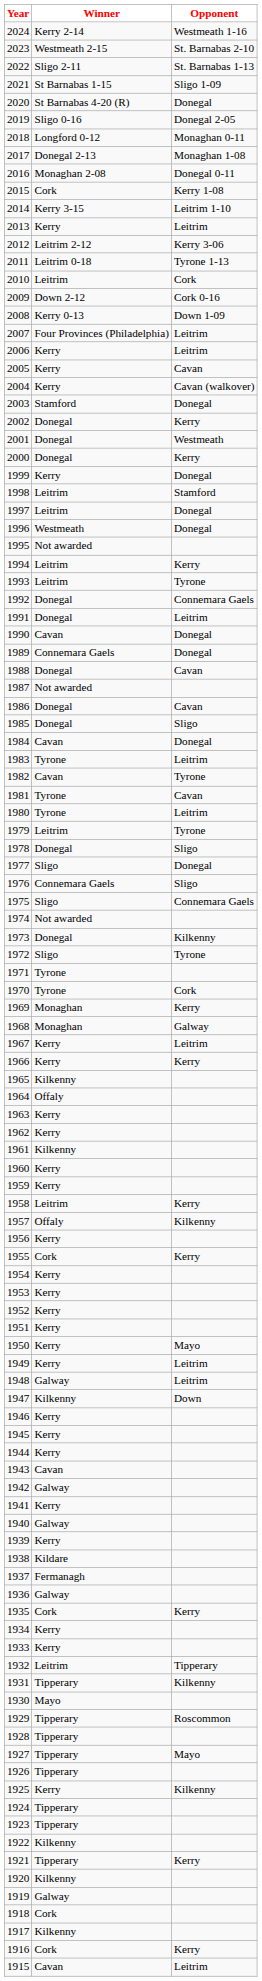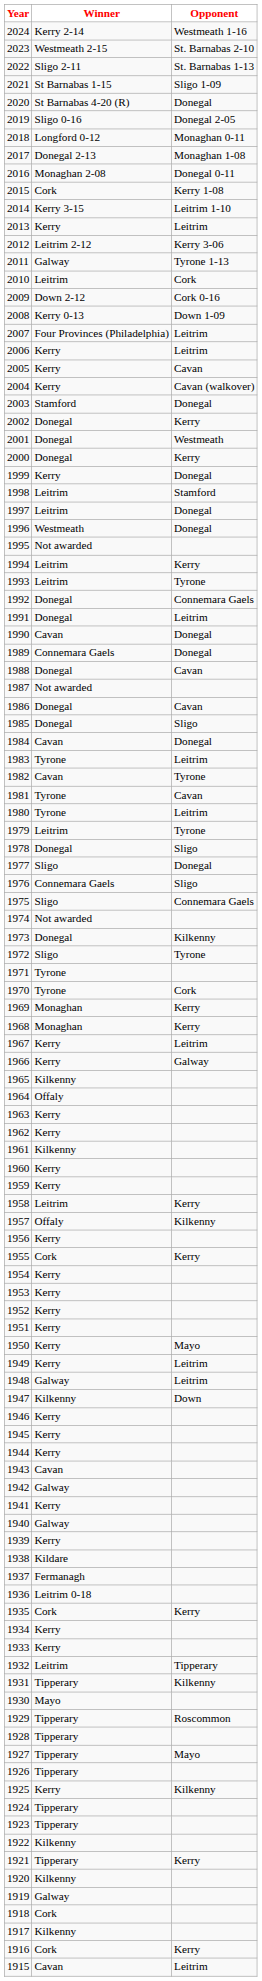(63, 262) Leitrim 0-18 -> (52, 262) Galway
(191, 1025) Galway -> (187, 1025) Kerry
(187, 1061) Kerry -> (191, 1061) Galway
(52, 1594) Galway -> (63, 1594) Leitrim 0-18
